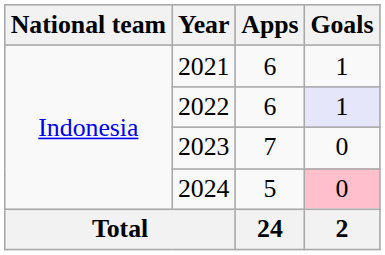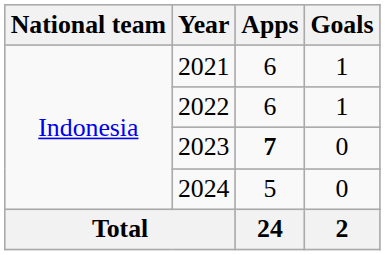(342, 106) lavender background -> (342, 106) no background
(270, 147) normal -> (270, 147) bold
(342, 188) pink background -> (342, 188) no background
